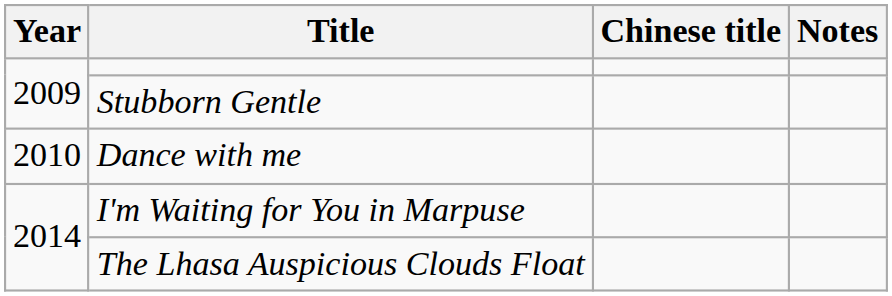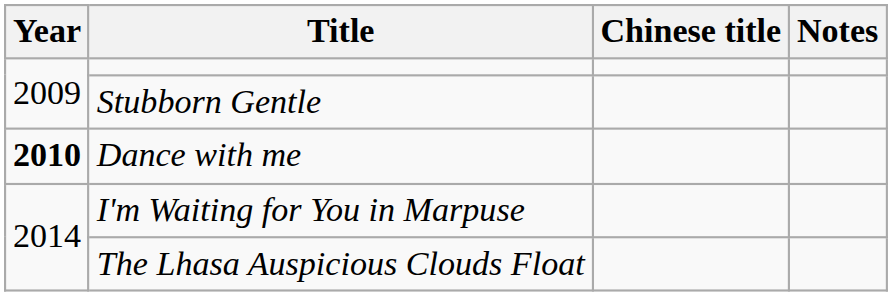(47, 155) normal -> (47, 155) bold
